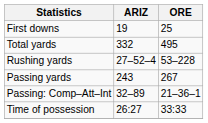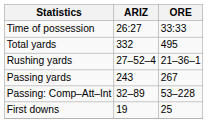rows swapped: (33, 29) <-> (51, 110)
(178, 61) 53–228 -> (181, 61) 21–36–1
(181, 94) 21–36–1 -> (178, 94) 53–228
